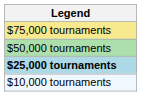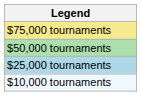(62, 65) bold -> (59, 65) normal
